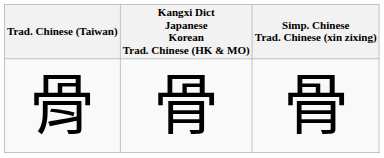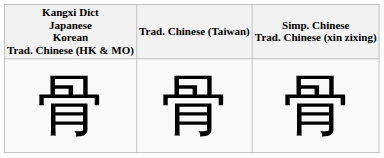columns swapped: (186, 31) <-> (62, 31)
